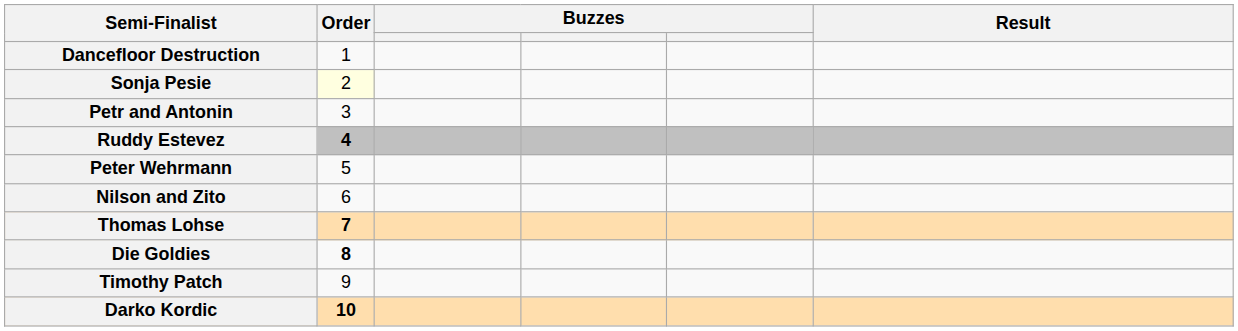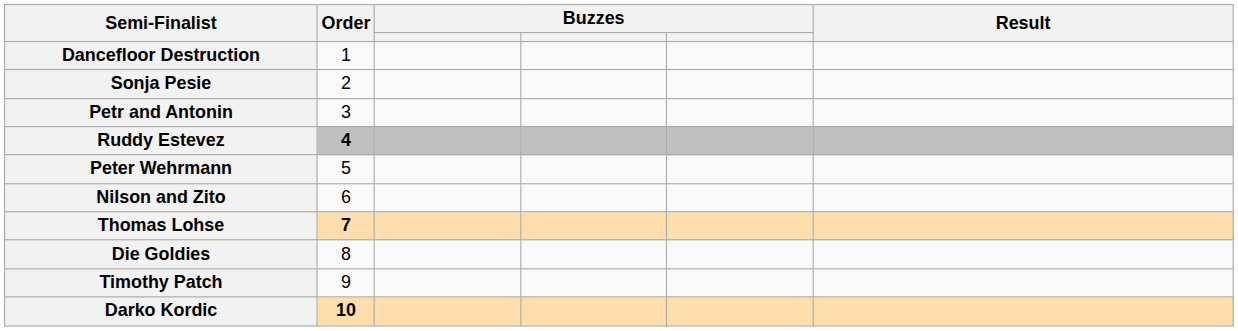(346, 83) lightyellow background -> (346, 83) no background
(346, 254) bold -> (346, 254) normal
